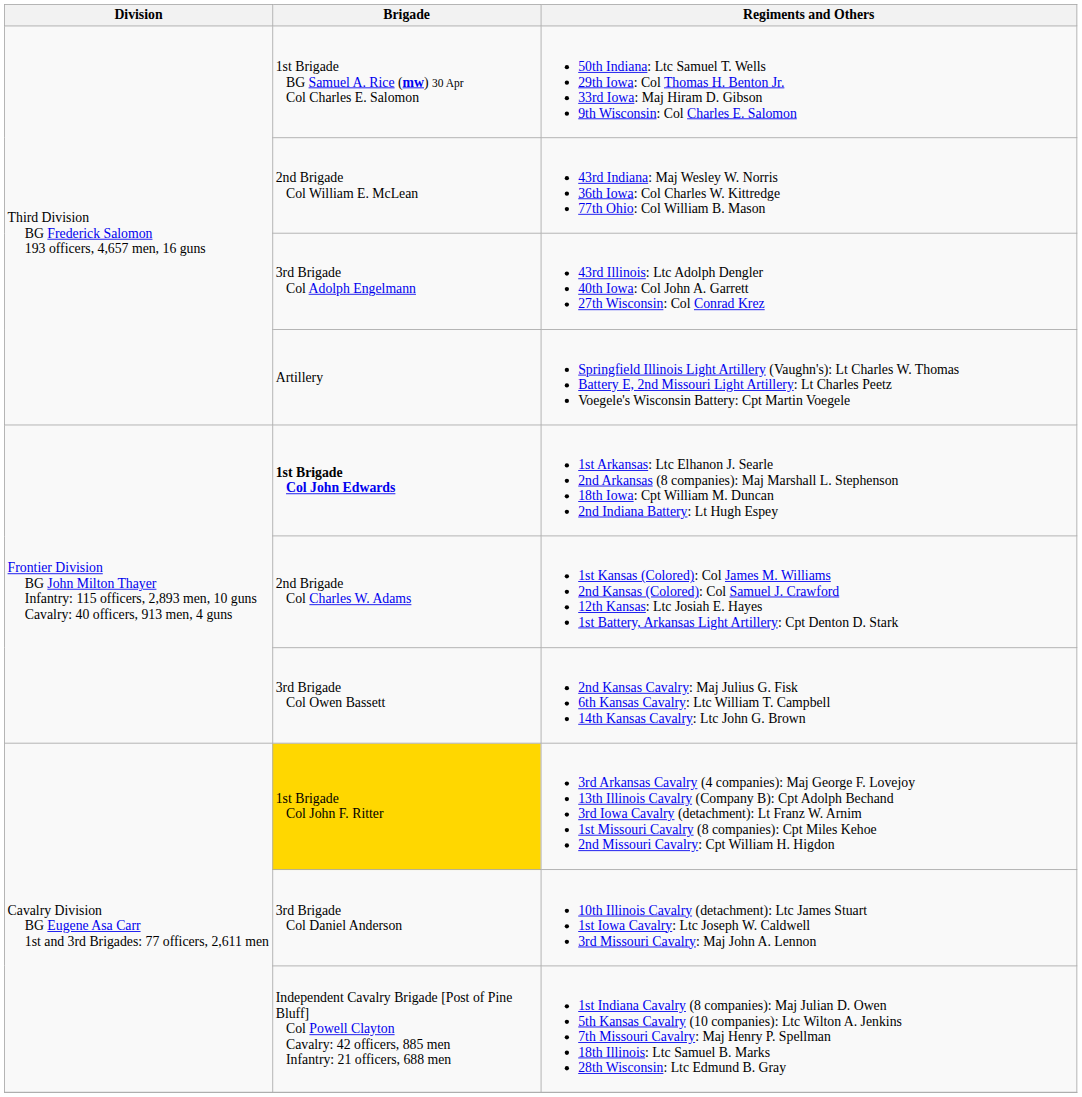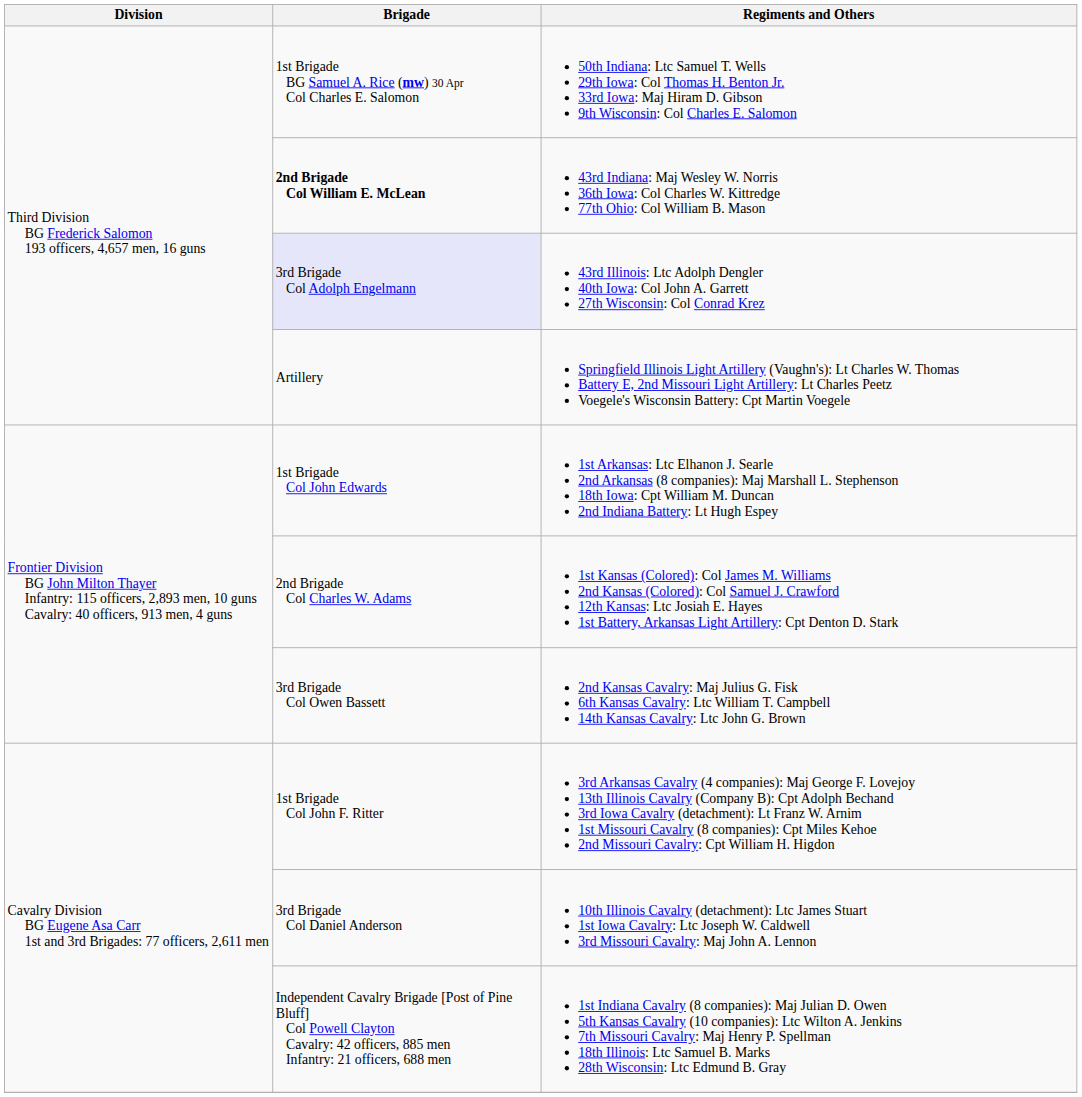(347, 185) normal -> (351, 185) bold
(346, 281) no background -> (346, 281) lavender background
(336, 480) bold -> (331, 480) normal
(330, 806) gold background -> (330, 806) no background
